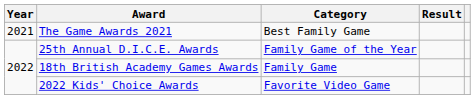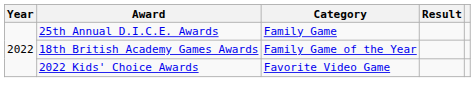- row: (105, 31)
(340, 49) Family Game of the Year -> (300, 31) Family Game
(300, 67) Family Game -> (340, 49) Family Game of the Year
